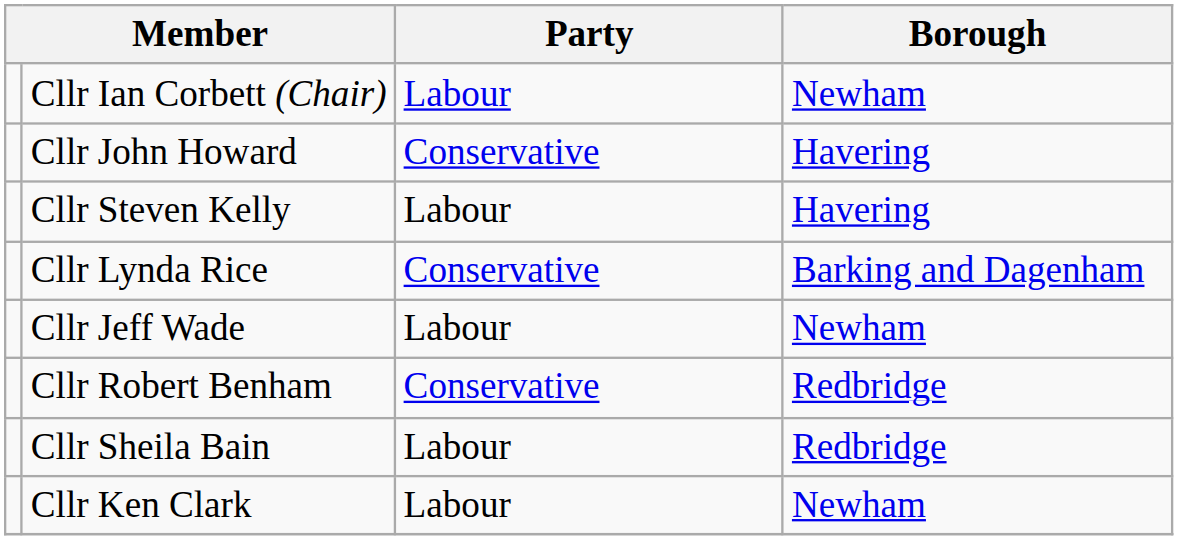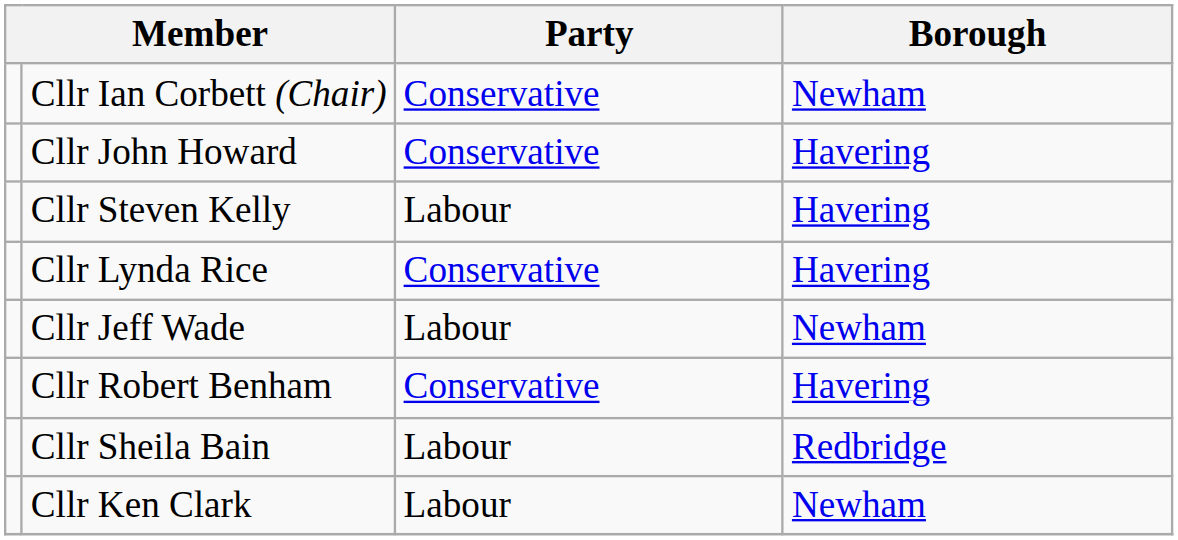(457, 92) Labour -> (502, 92) Conservative
(968, 269) Barking and Dagenham -> (861, 269) Havering
(869, 387) Redbridge -> (861, 387) Havering
